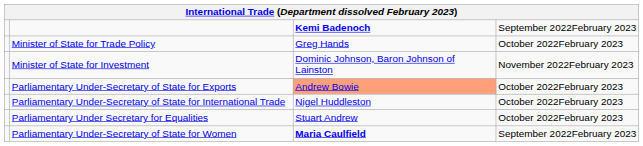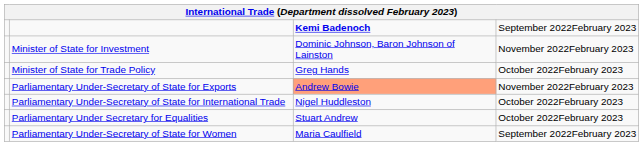rows swapped: (83, 43) <-> (80, 65)
(561, 86) October 2022February 2023 -> (566, 86) November 2022February 2023
(331, 133) bold -> (328, 133) normal
